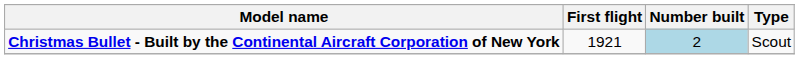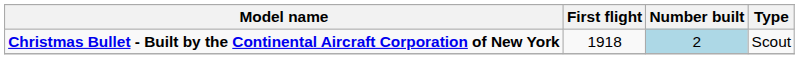(605, 41) 1921 -> (605, 41) 1918
